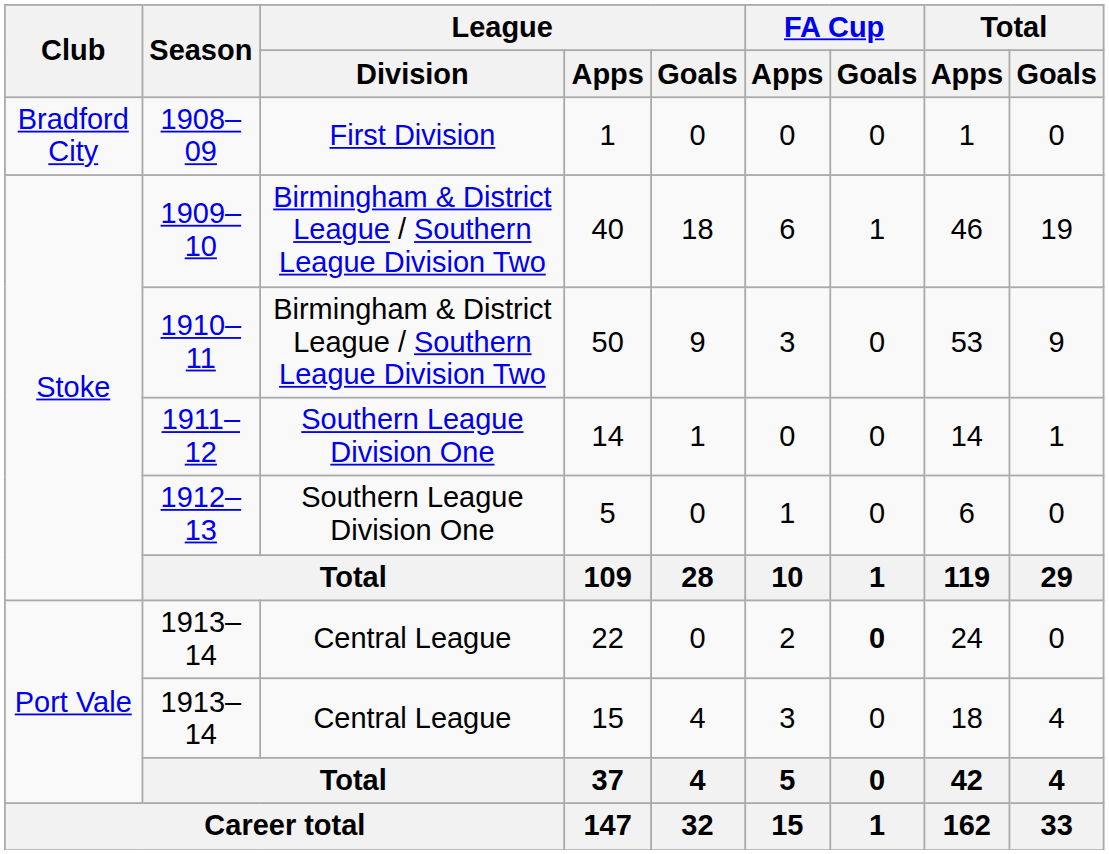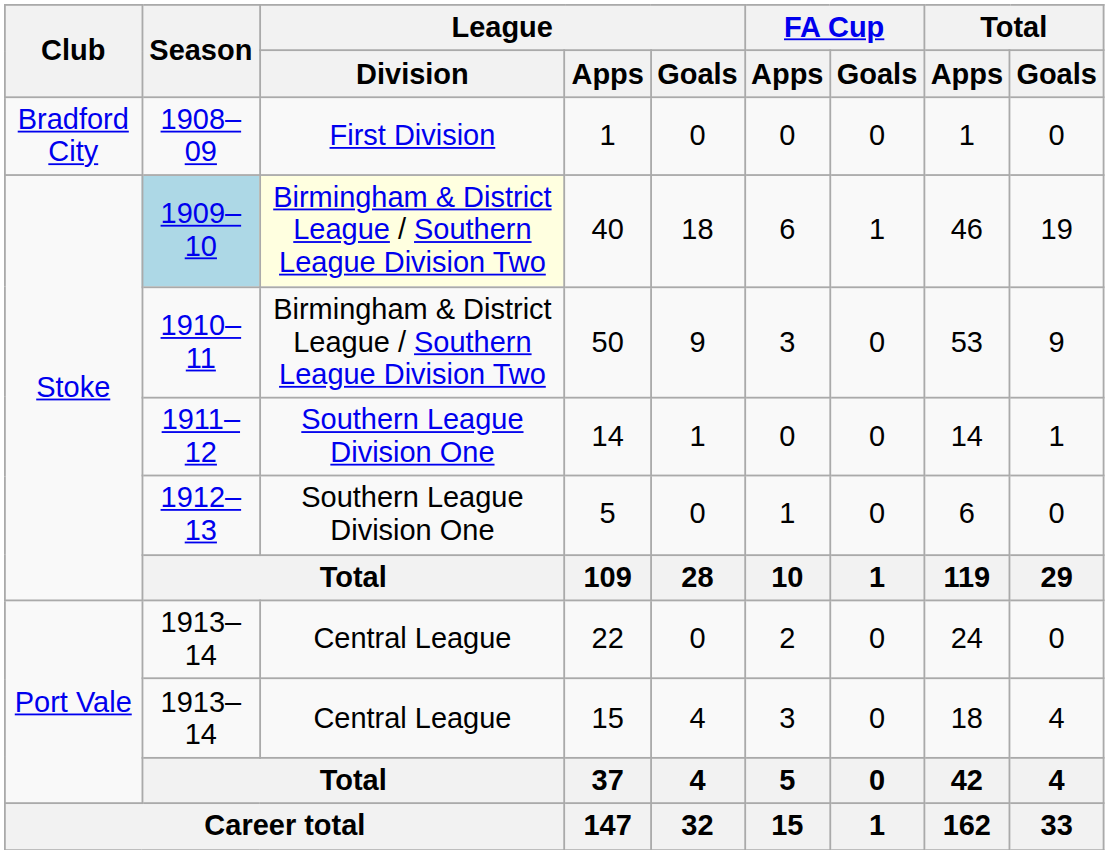(201, 230) no background -> (201, 230) lightblue background
(412, 230) no background -> (412, 230) lightyellow background
(877, 639) bold -> (877, 639) normal
